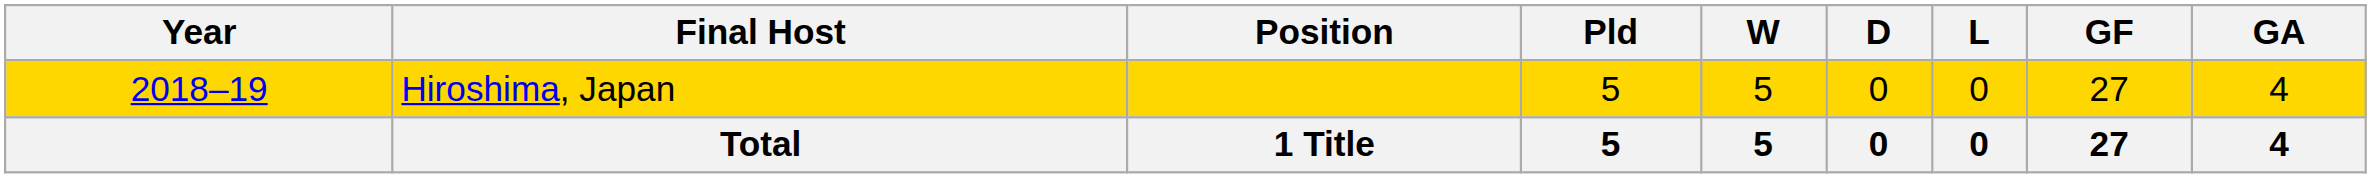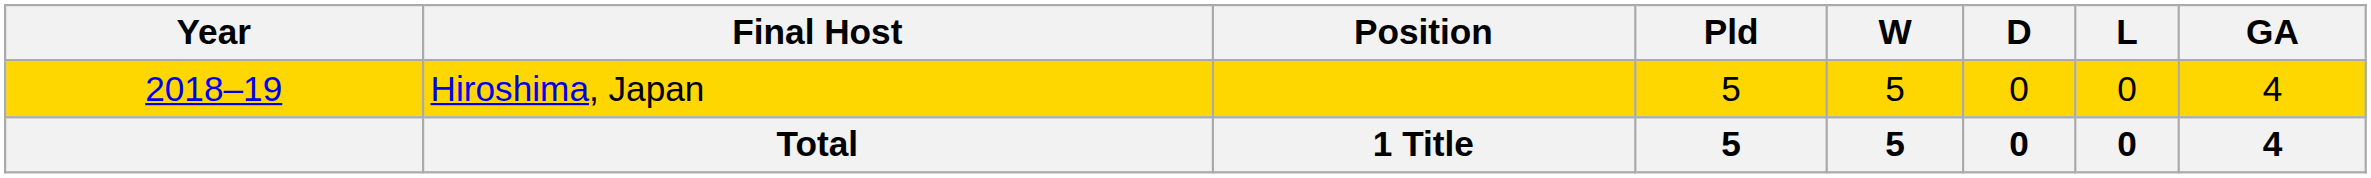- column: (2109, 32)
